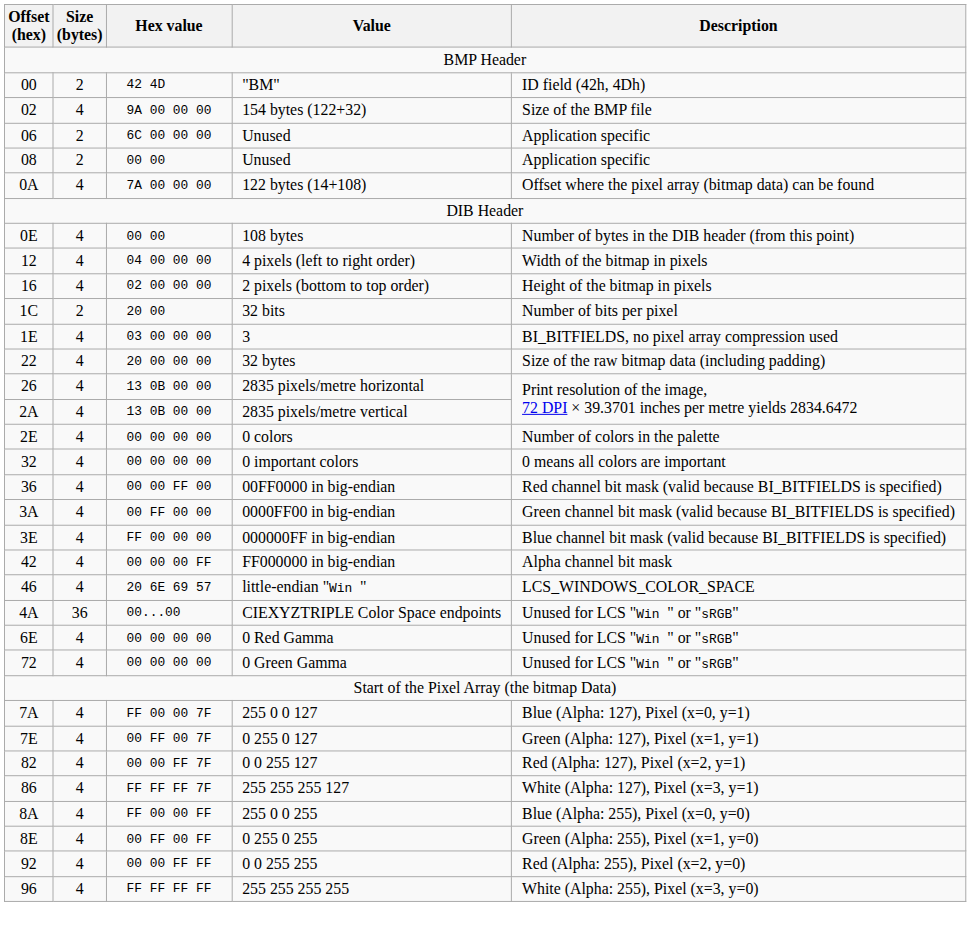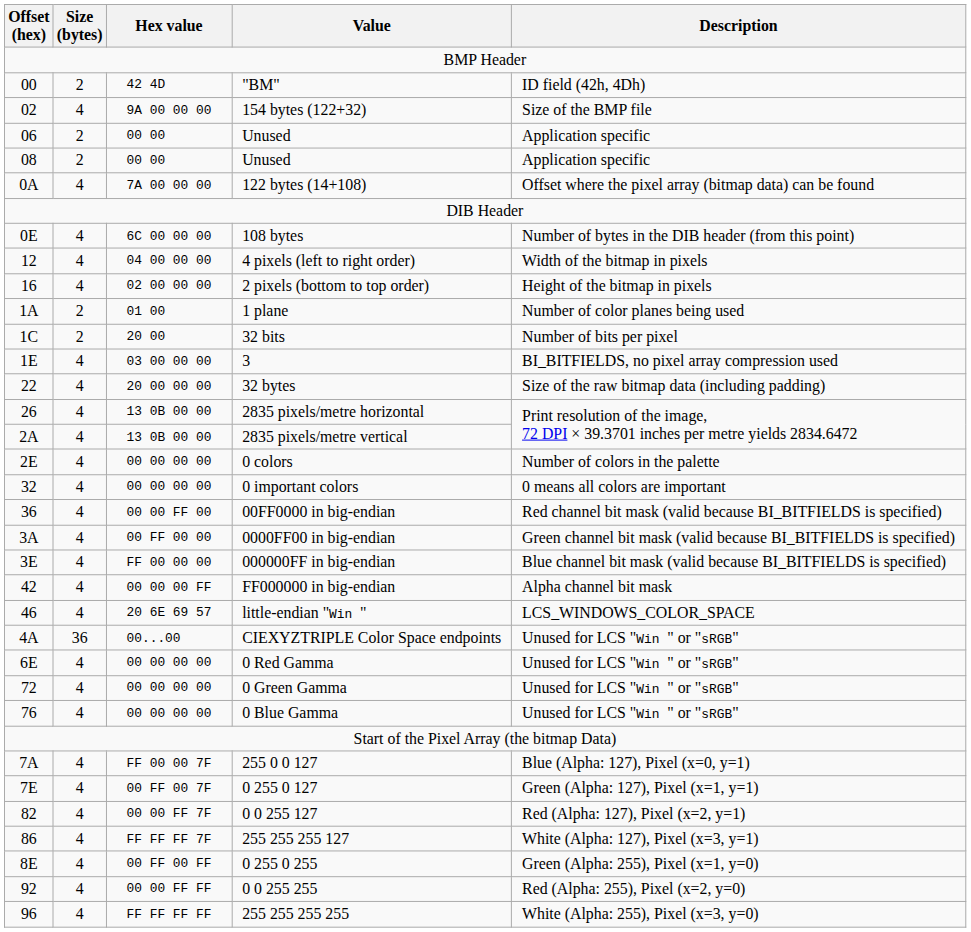(169, 135) 6C 00 00 00 -> (146, 135) 00 00
(146, 236) 00 00 -> (169, 236) 6C 00 00 00
+ row: (29, 311)
+ row: (29, 713)
- row: (29, 813)
